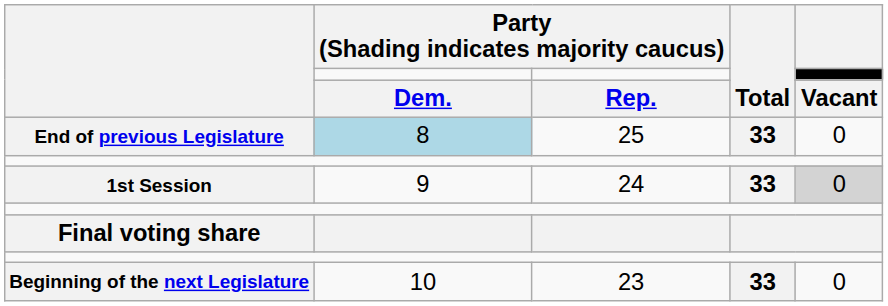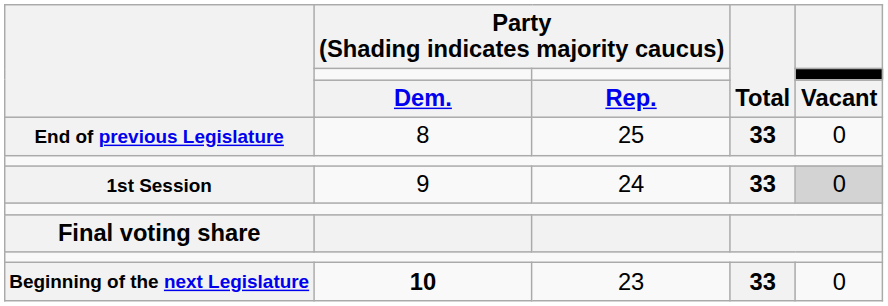(423, 135) lightblue background -> (423, 135) no background
(423, 281) normal -> (423, 281) bold
